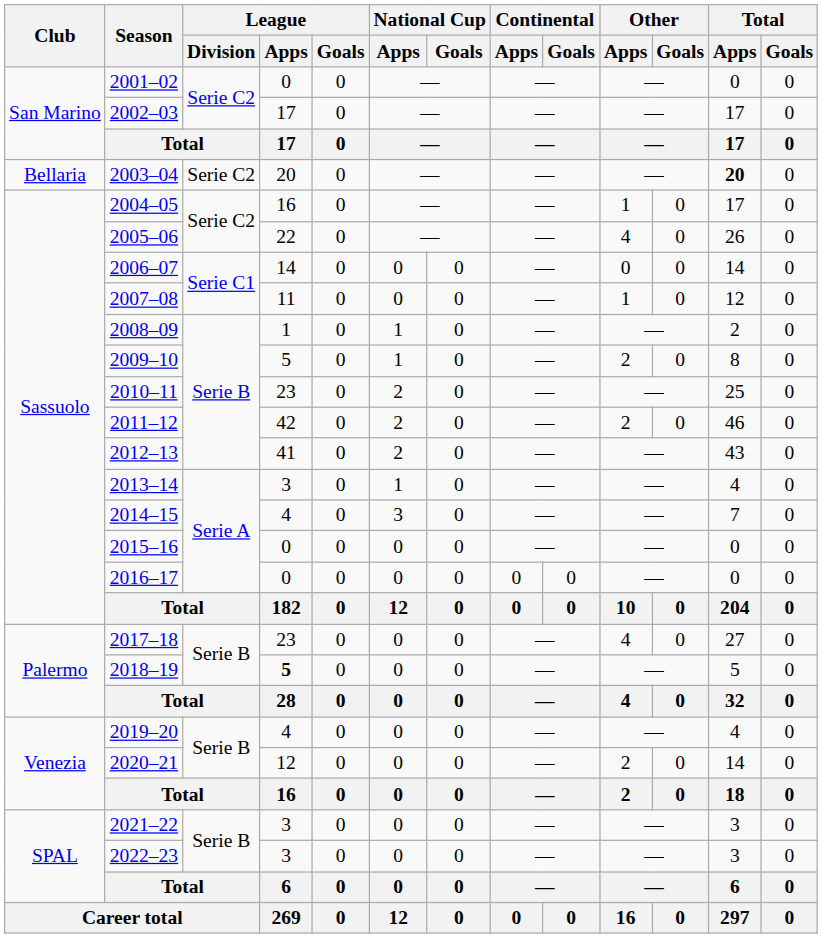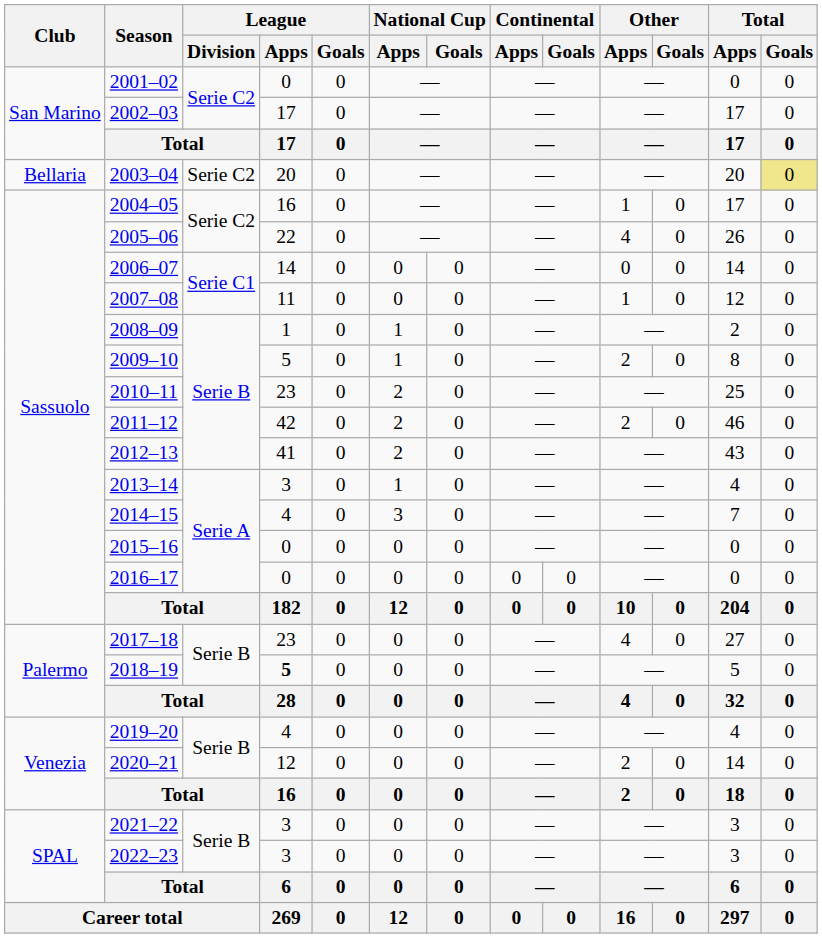(735, 174) bold -> (735, 174) normal
(789, 174) no background -> (789, 174) khaki background
